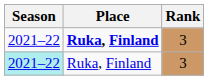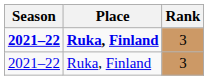(34, 39) normal -> (34, 39) bold
(34, 63) paleturquoise background -> (34, 63) no background
